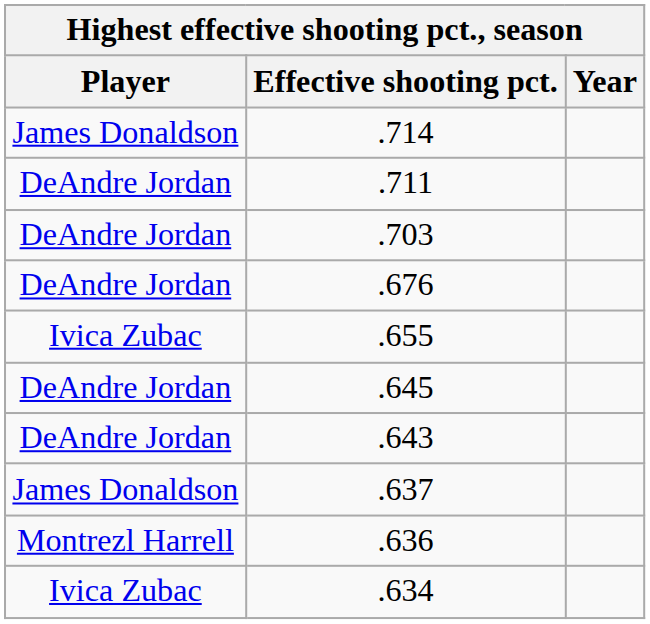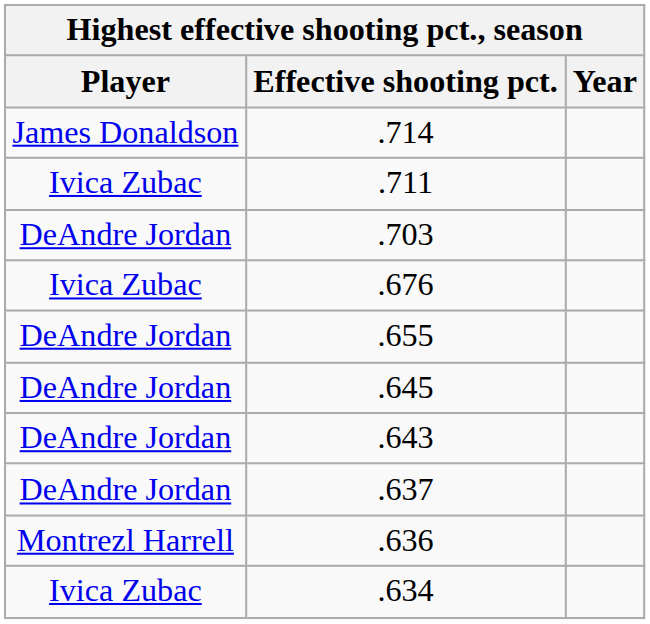(125, 183) DeAndre Jordan -> (125, 183) Ivica Zubac
(125, 285) DeAndre Jordan -> (125, 285) Ivica Zubac
(125, 336) Ivica Zubac -> (125, 336) DeAndre Jordan
(125, 489) James Donaldson -> (125, 489) DeAndre Jordan
